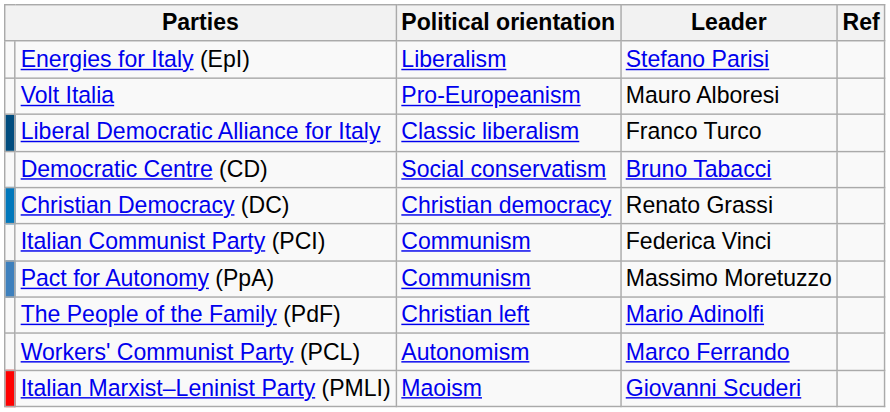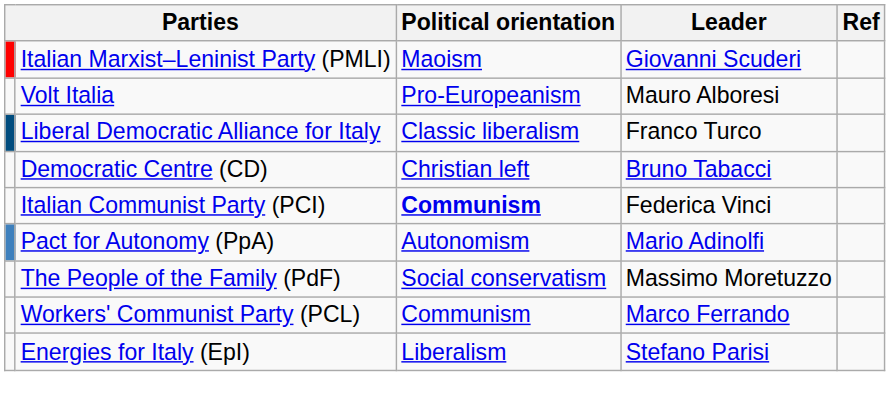rows swapped: (135, 59) <-> (206, 388)
(504, 168) Social conservatism -> (465, 168) Christian left
- row: (155, 205)
(466, 242) normal -> (471, 205) bold
(466, 278) Communism -> (465, 242) Autonomism
(729, 278) Massimo Moretuzzo -> (695, 242) Mario Adinolfi
(465, 315) Christian left -> (504, 278) Social conservatism
(695, 315) Mario Adinolfi -> (729, 278) Massimo Moretuzzo
(465, 351) Autonomism -> (466, 315) Communism
